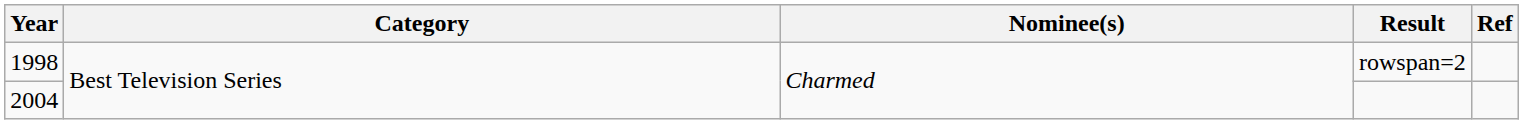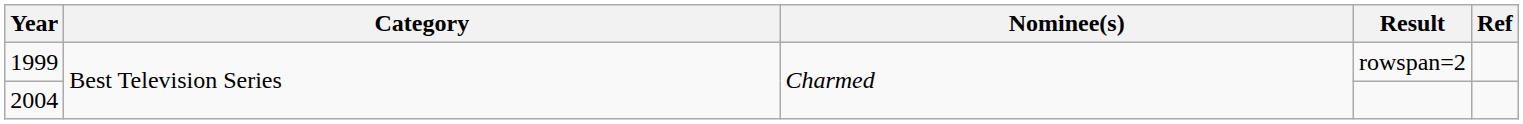(34, 61) 1998 -> (34, 61) 1999
